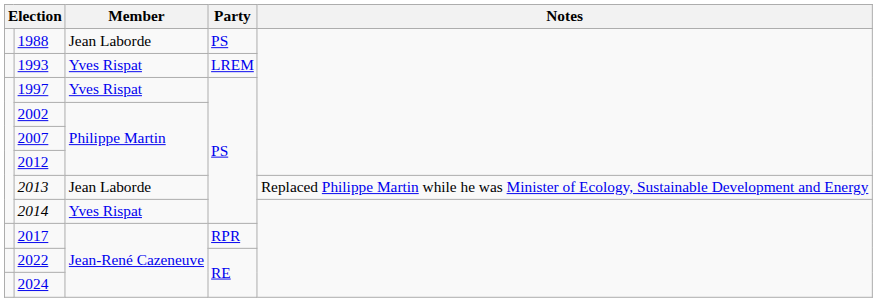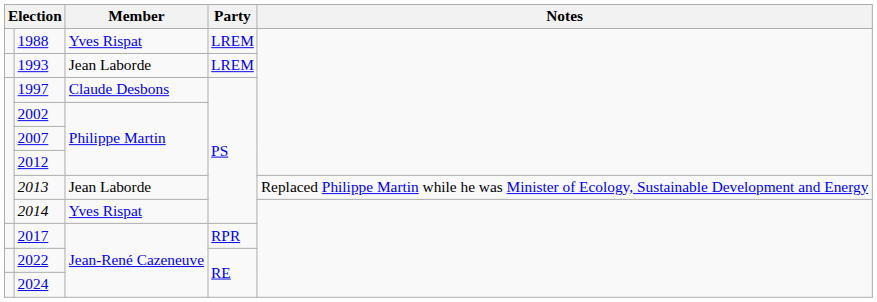(110, 41) Jean Laborde -> (105, 41) Yves Rispat
(220, 41) PS -> (232, 41) LREM
(105, 65) Yves Rispat -> (110, 65) Jean Laborde
(105, 89) Yves Rispat -> (119, 89) Claude Desbons
